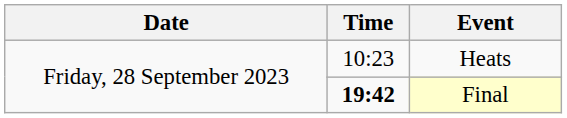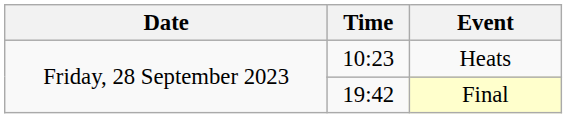(368, 94) bold -> (368, 94) normal
